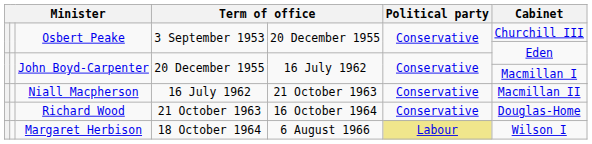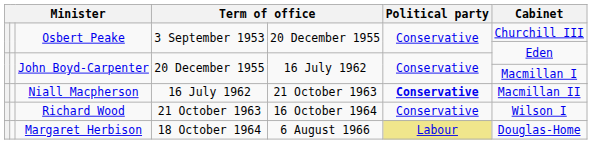(437, 93) normal -> (437, 93) bold
(539, 111) Douglas-Home -> (539, 111) Wilson I
(539, 130) Wilson I -> (539, 130) Douglas-Home
